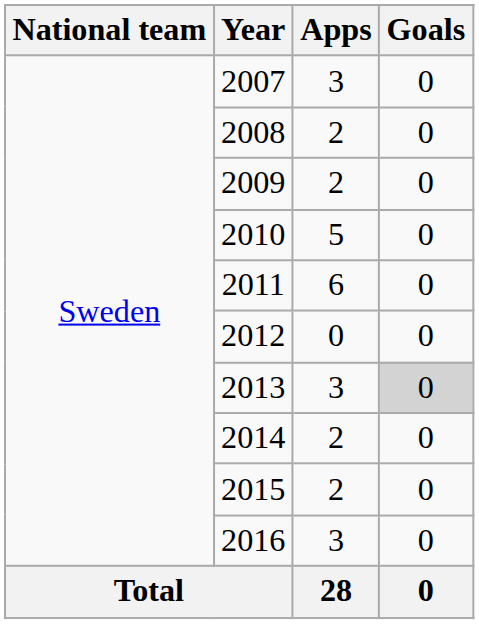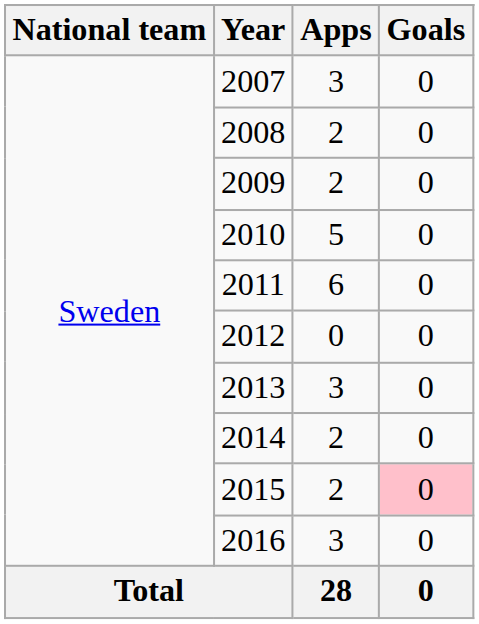(426, 387) lightgrey background -> (426, 387) no background
(426, 489) no background -> (426, 489) pink background
